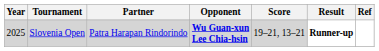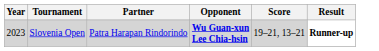- column: (365, 12)
(16, 33) 2025 -> (16, 33) 2023
